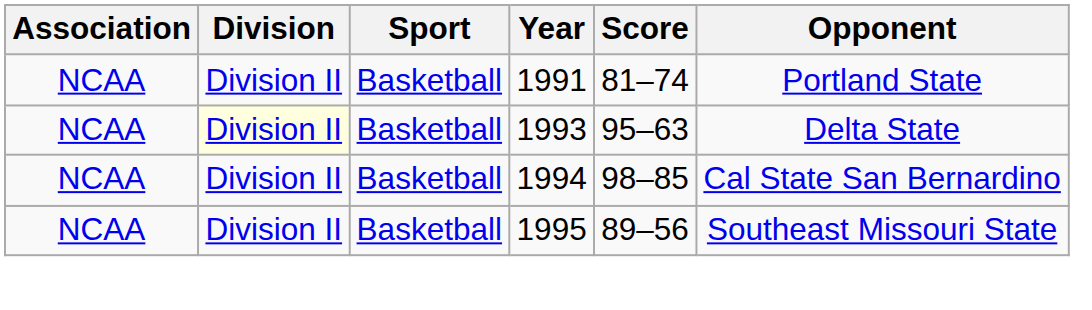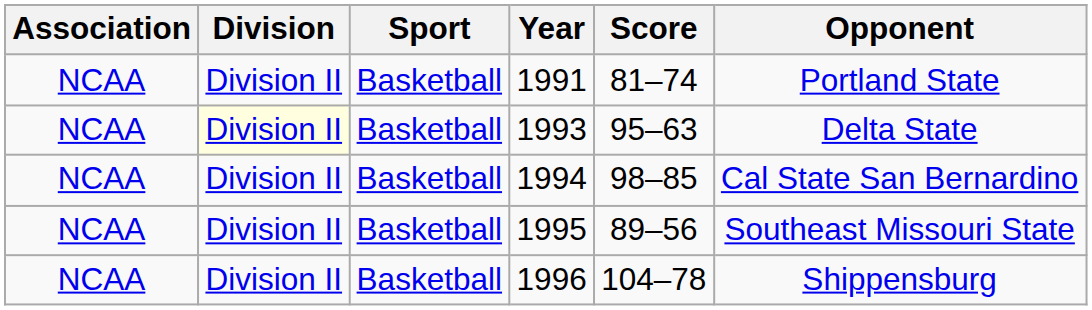+ row: (552, 279)
